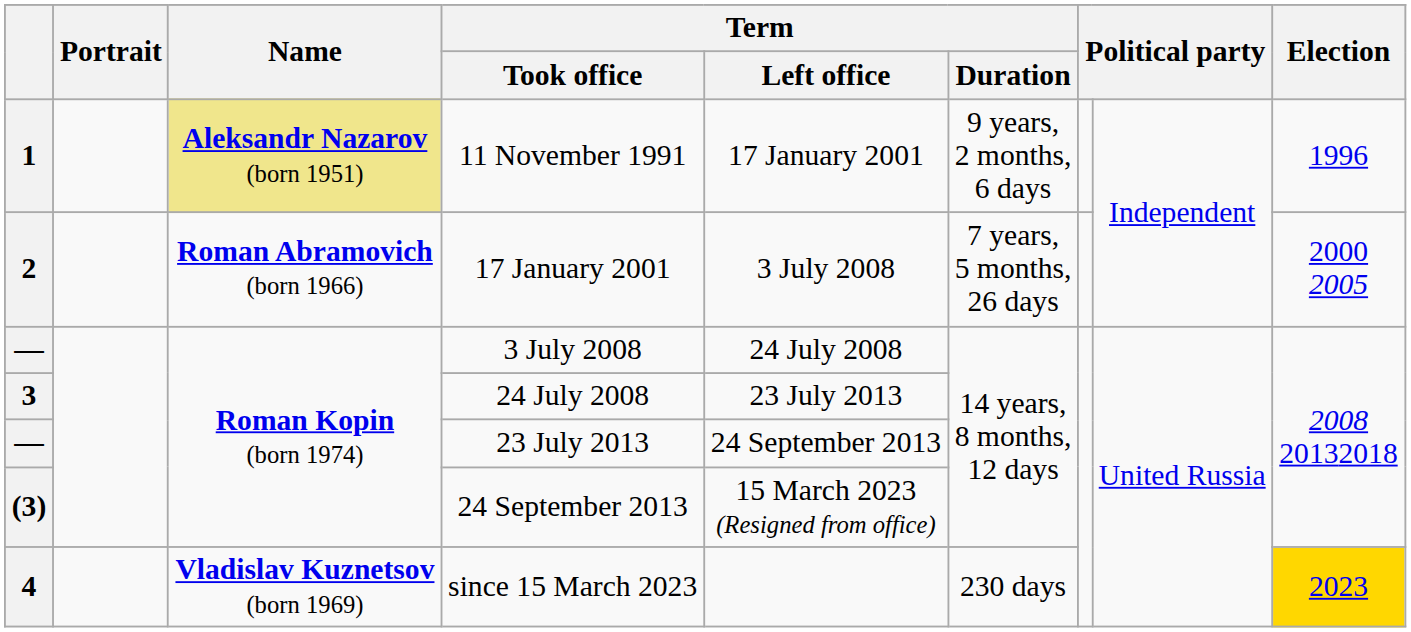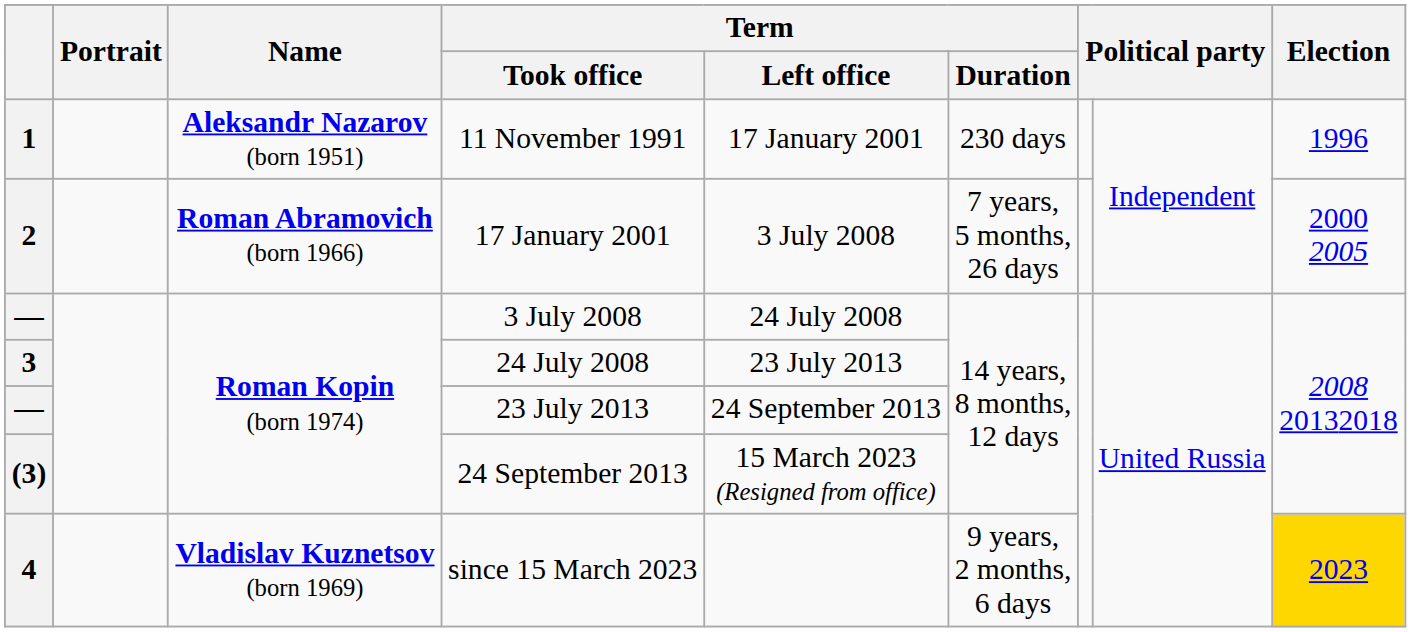(305, 155) khaki background -> (305, 138) no background
(1013, 155) 9 years, 2 months, 6 days -> (1013, 138) 230 days
(1013, 586) 230 days -> (1013, 570) 9 years, 2 months, 6 days
